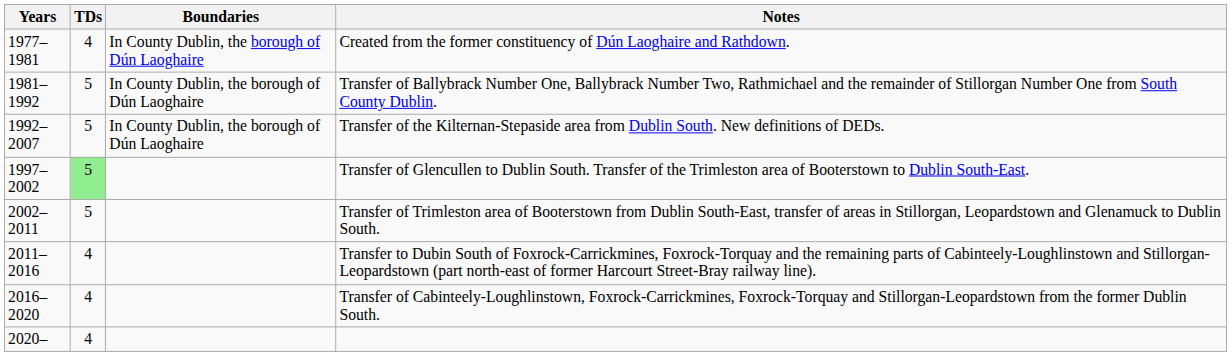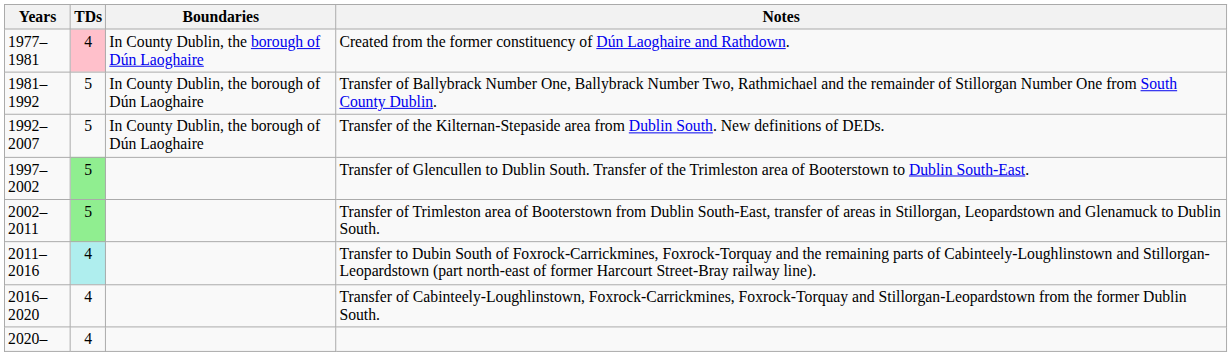(88, 41) no background -> (88, 41) pink background
(88, 211) no background -> (88, 211) lightgreen background
(88, 254) no background -> (88, 254) paleturquoise background
